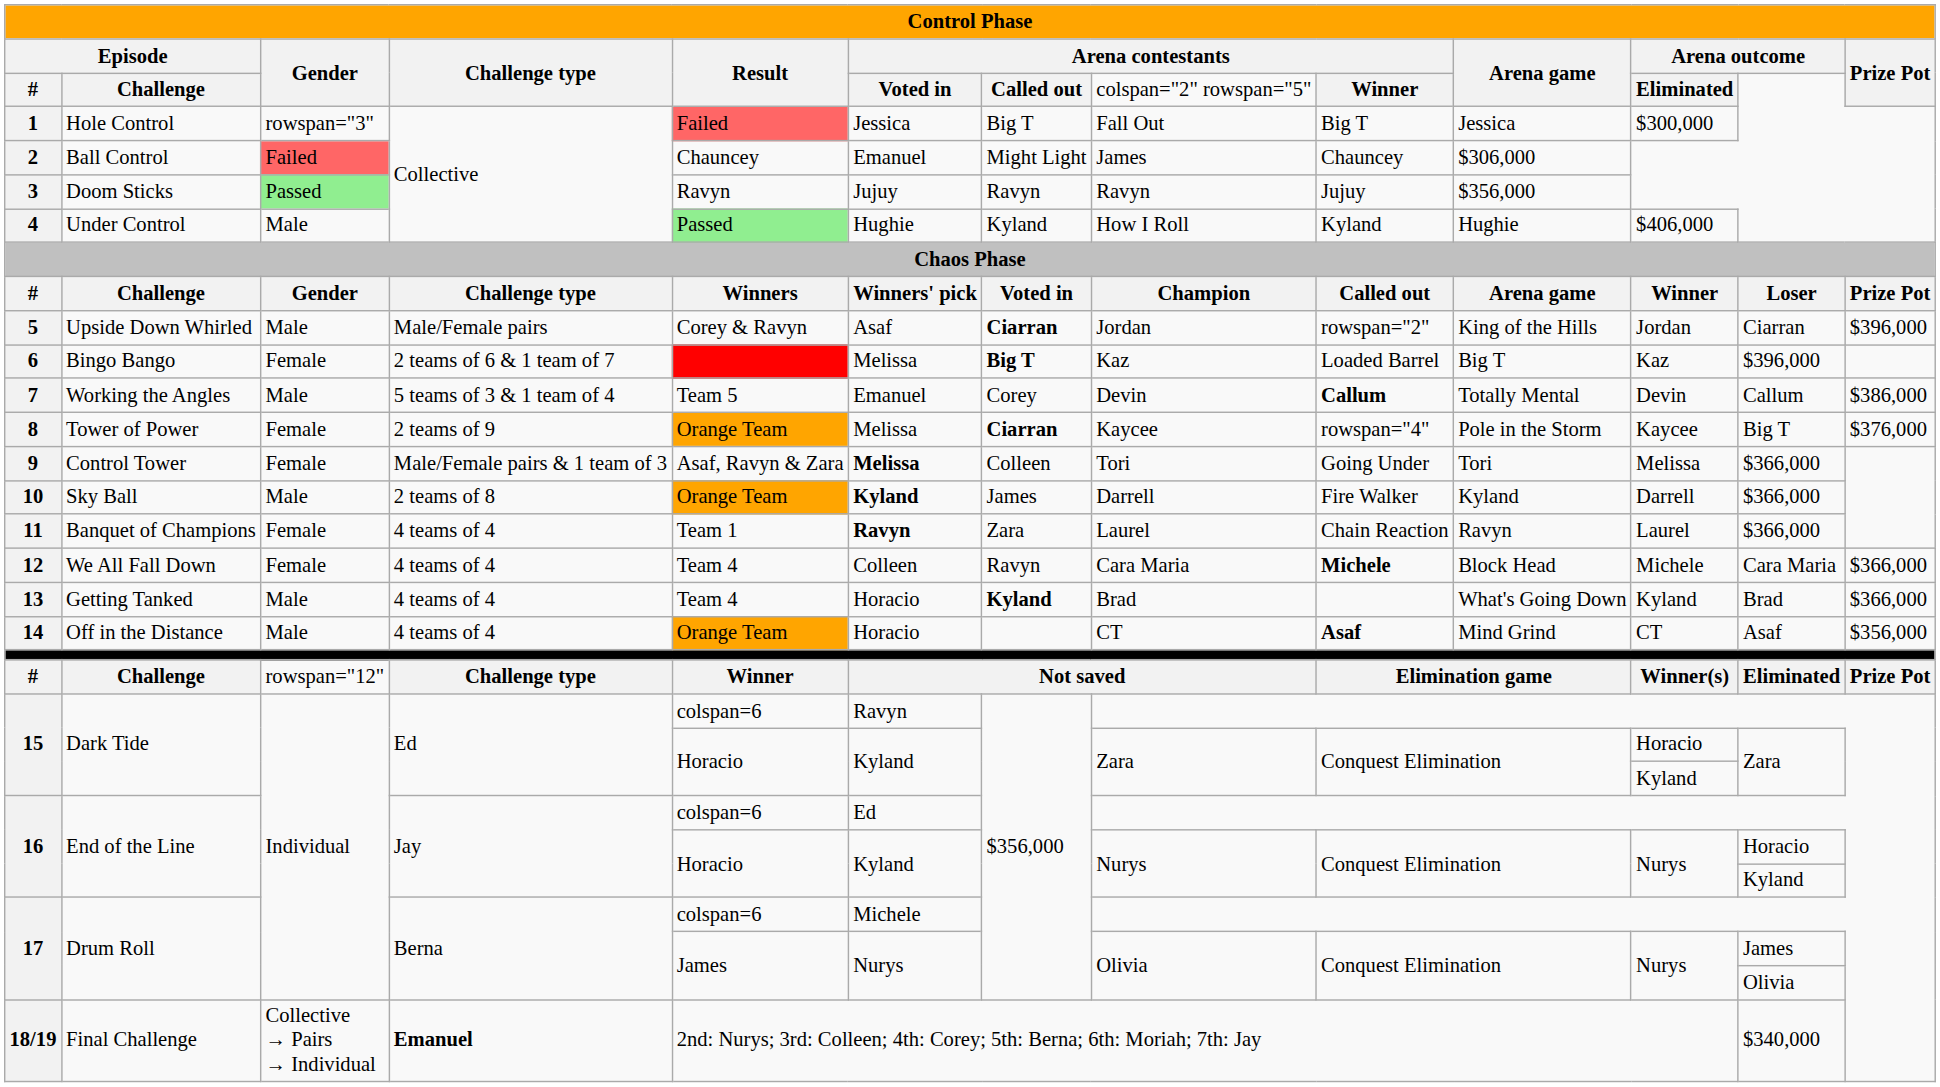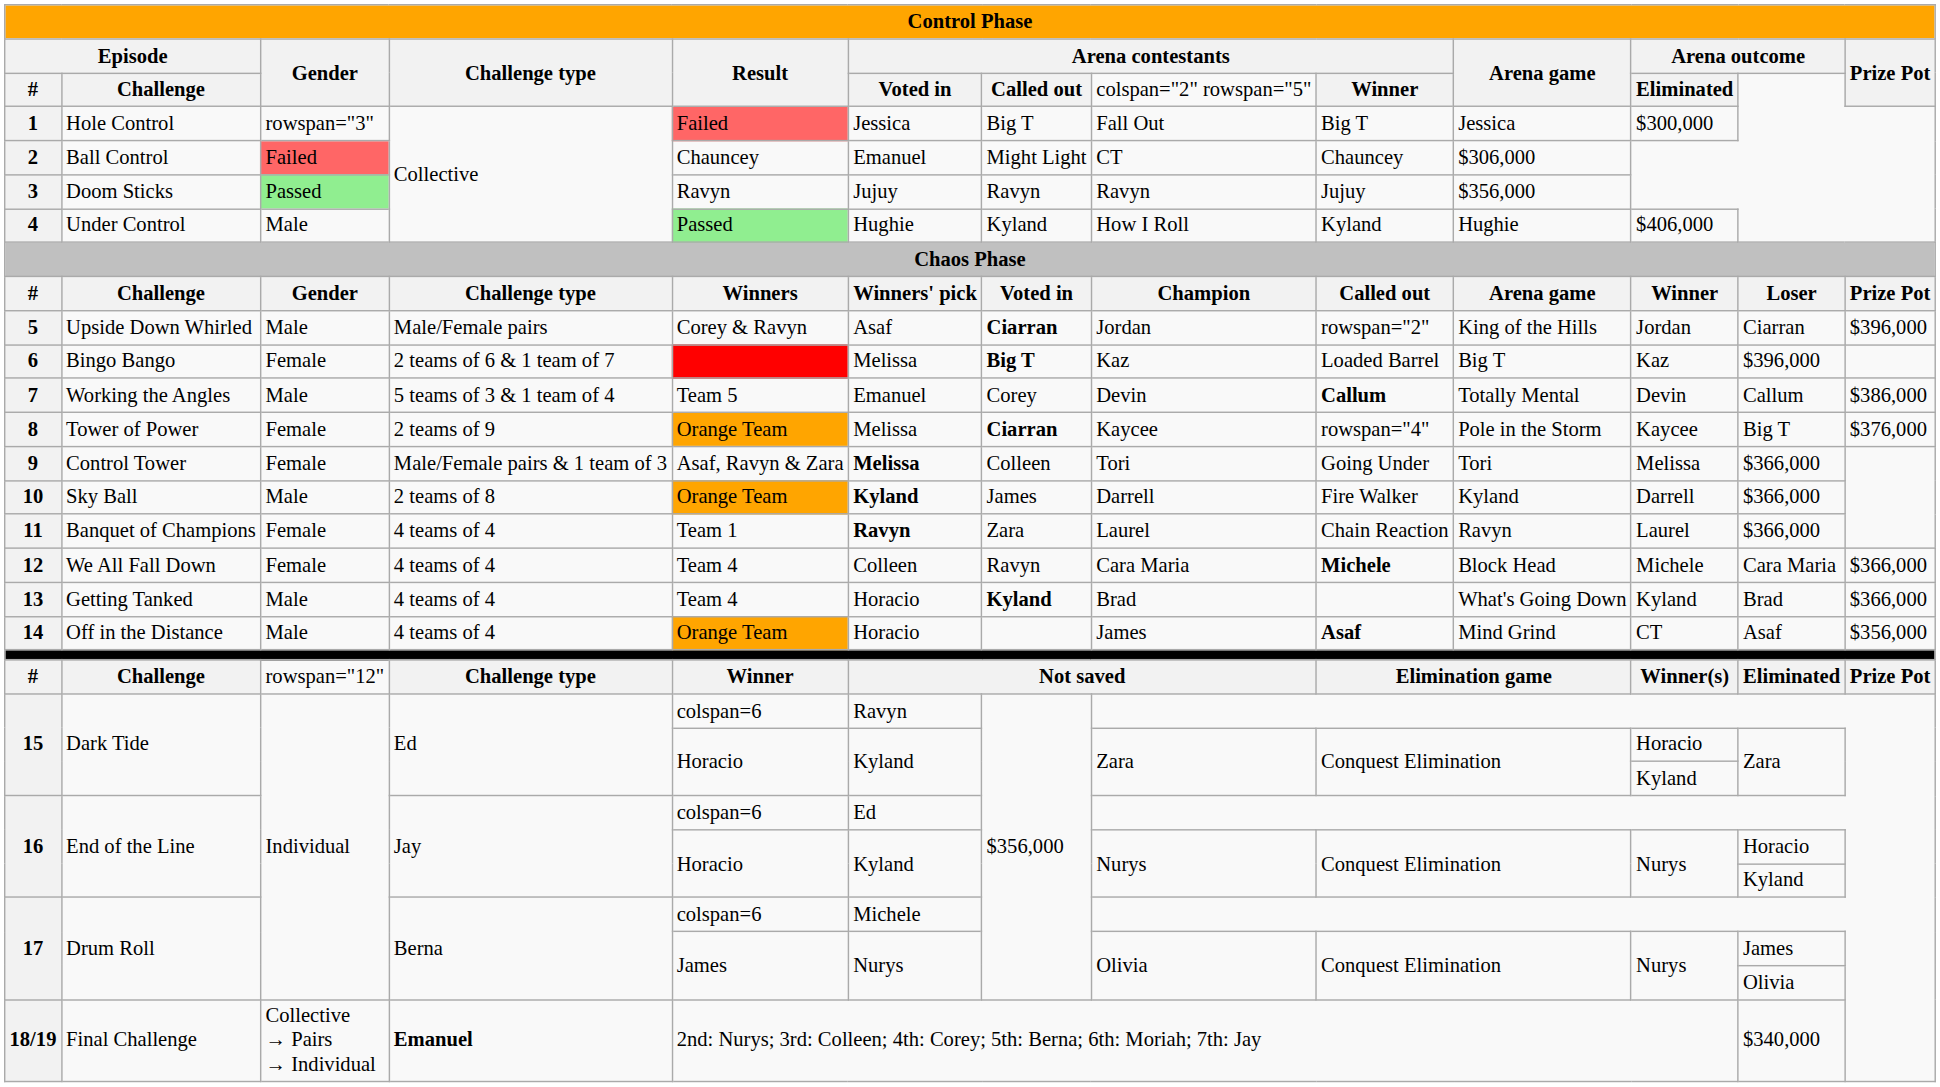(1121, 157) James -> (1109, 157) CT
(1109, 633) CT -> (1121, 633) James
